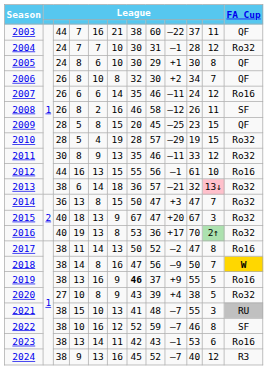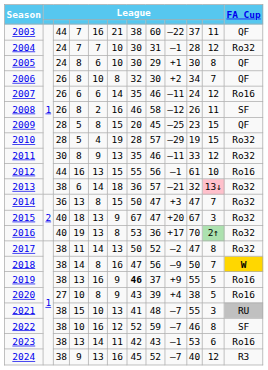(244, 249) Ro16 -> (244, 249) Ro32
(244, 295) Ro32 -> (244, 295) Ro16
